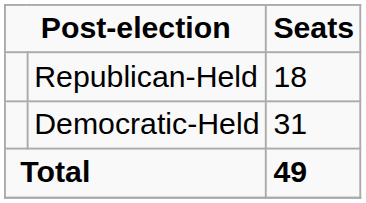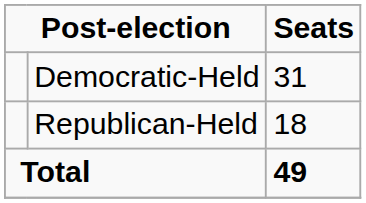rows swapped: (147, 124) <-> (146, 76)
